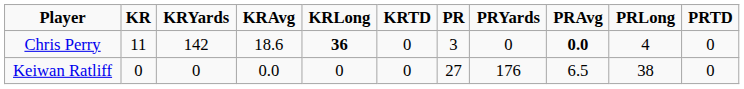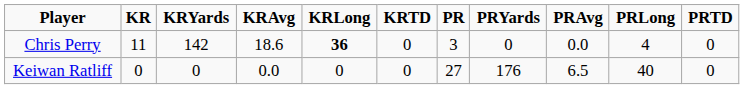(578, 44) bold -> (578, 44) normal
(646, 70) 38 -> (646, 70) 40
